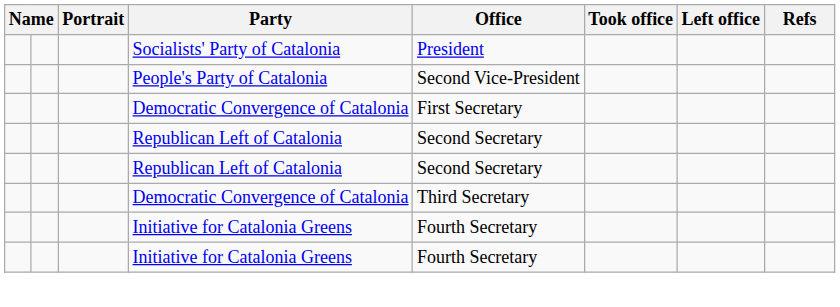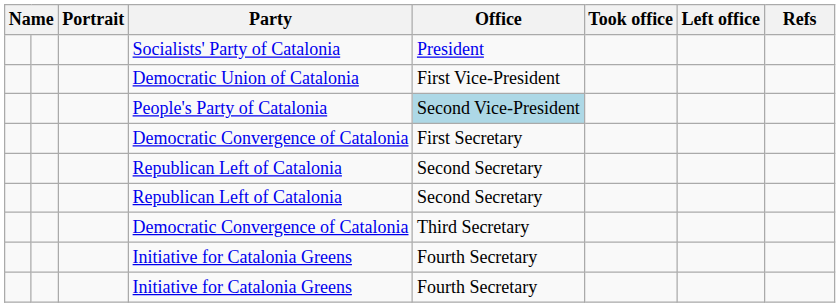+ row: (18, 79)
(498, 79) no background -> (498, 108) lightblue background
